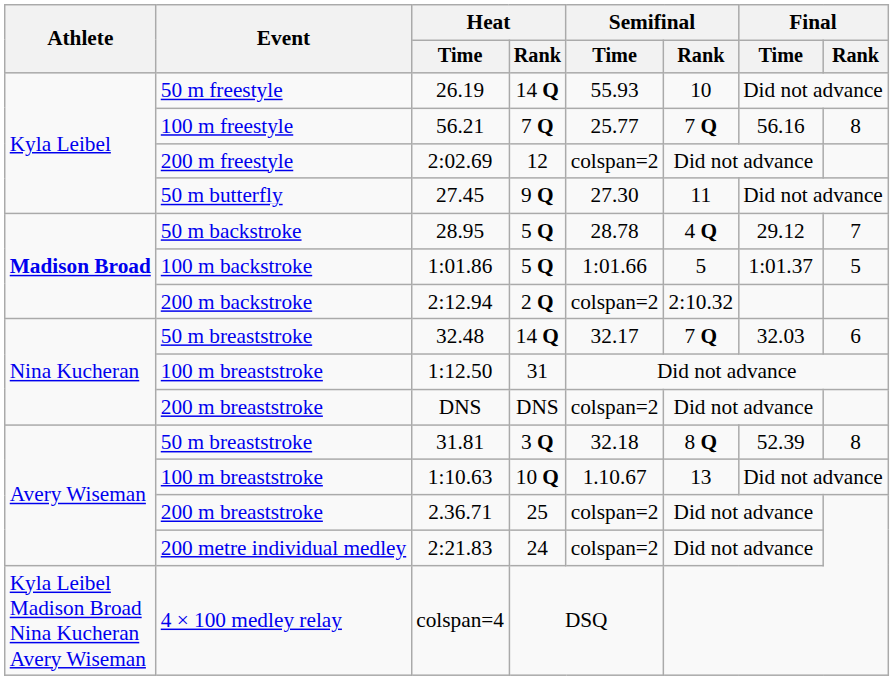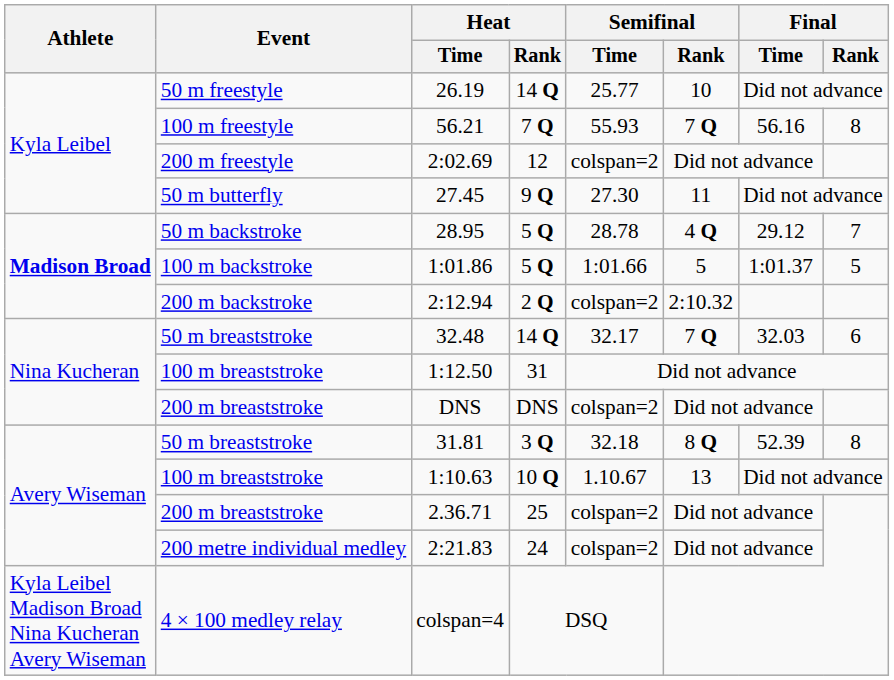(615, 90) 55.93 -> (615, 90) 25.77
(615, 126) 25.77 -> (615, 126) 55.93
